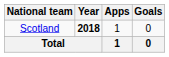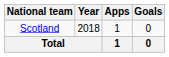(89, 28) bold -> (89, 28) normal
